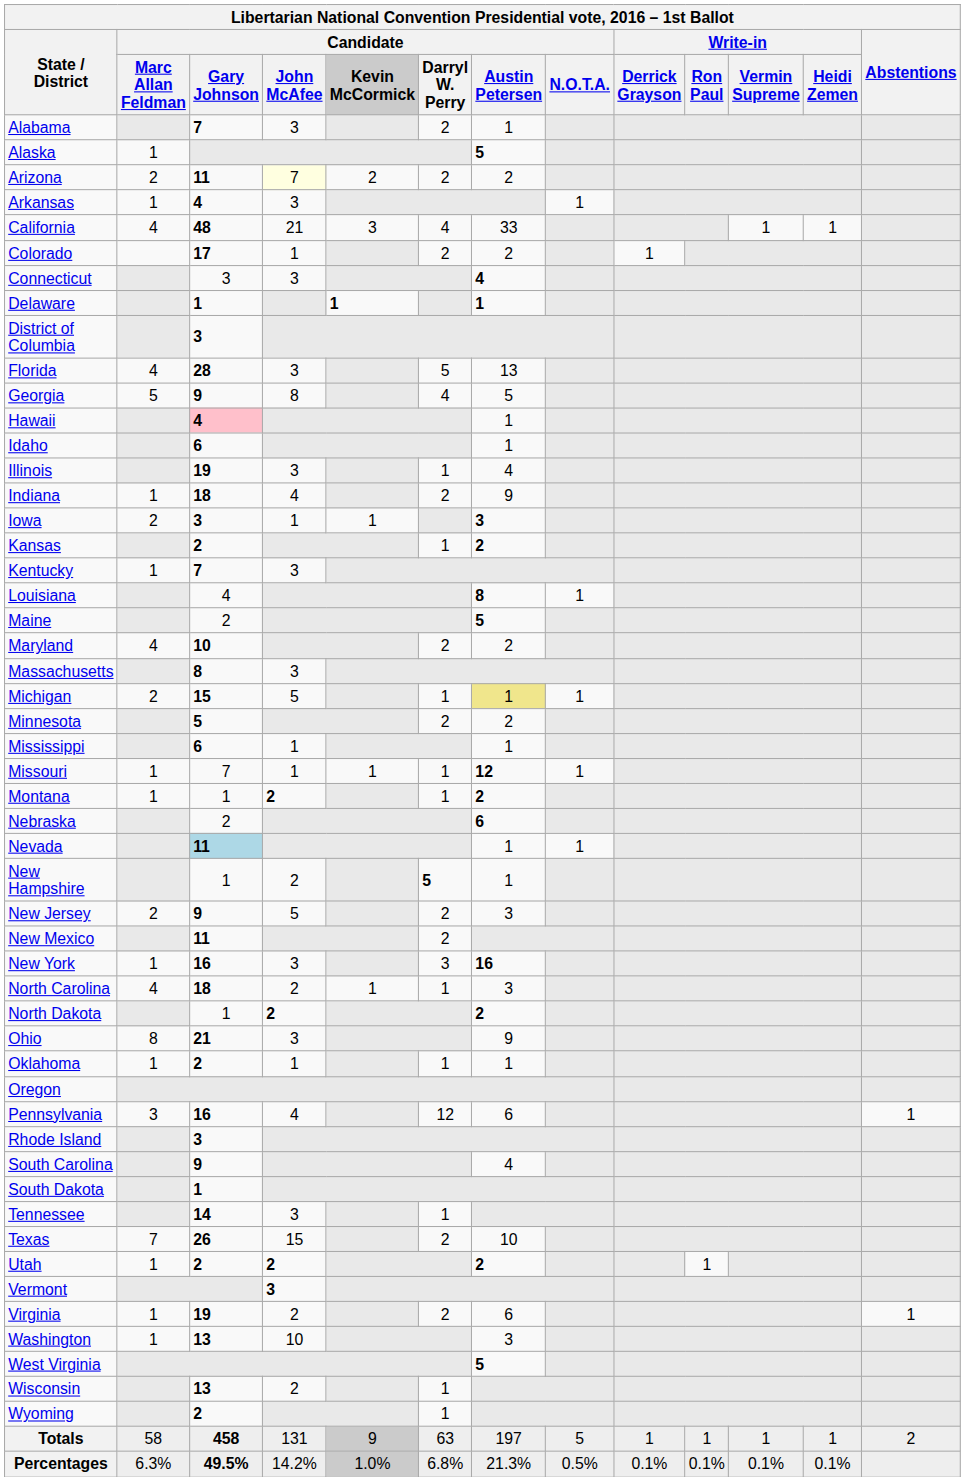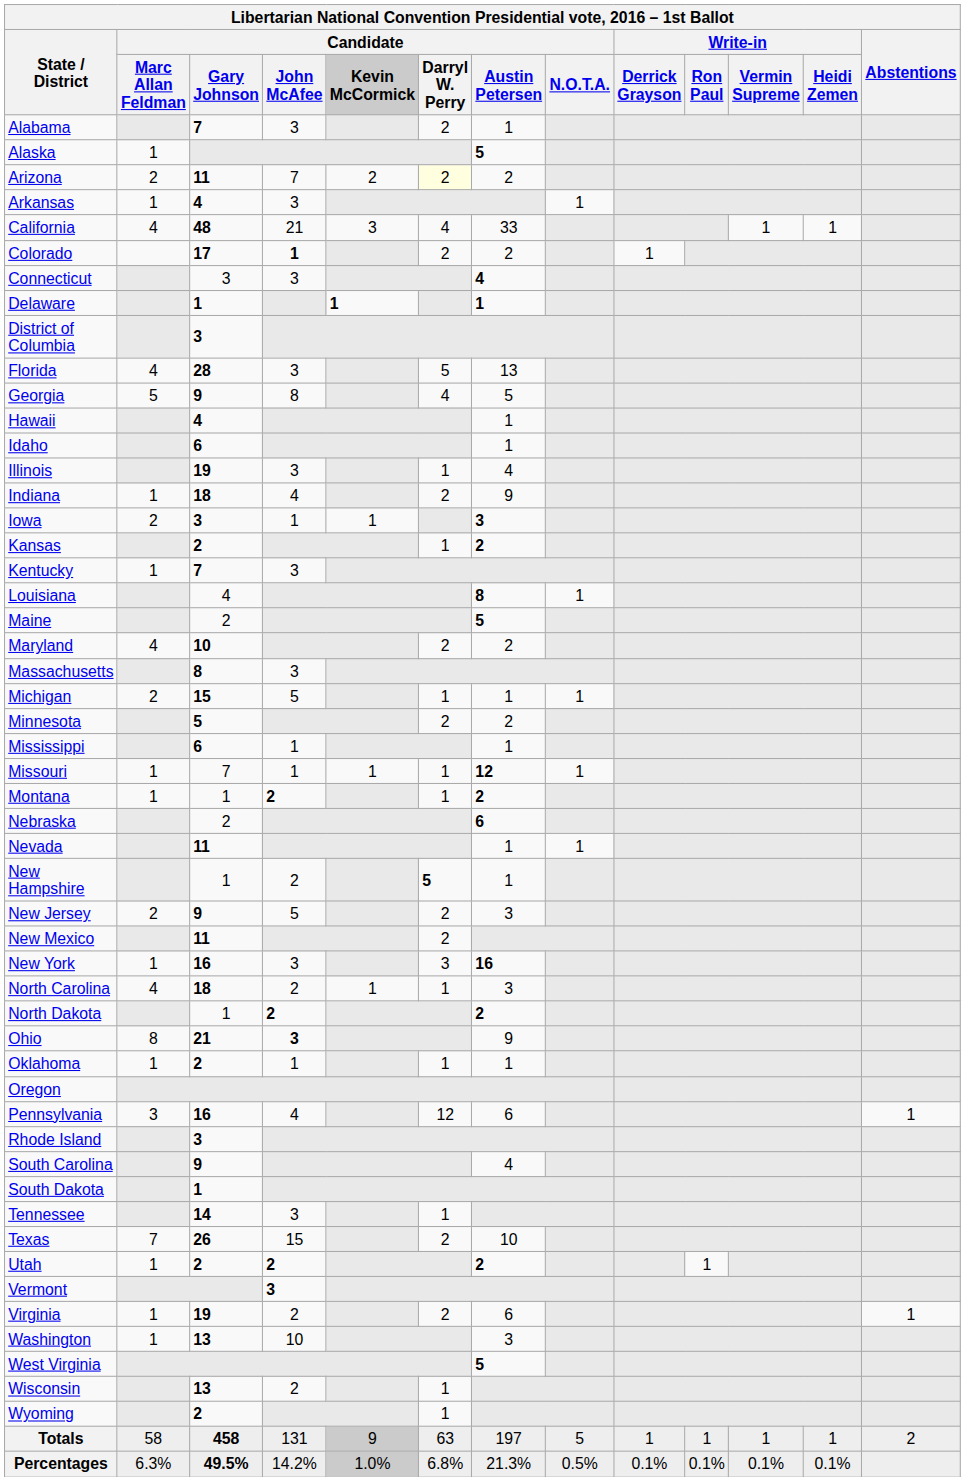(294, 178) lightyellow background -> (294, 178) no background
(445, 178) no background -> (445, 178) lightyellow background
(294, 253) normal -> (294, 253) bold
(198, 421) pink background -> (198, 421) no background
(509, 696) khaki background -> (509, 696) no background
(202, 846) lightblue background -> (202, 846) no background
(294, 1039) normal -> (294, 1039) bold
